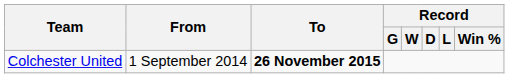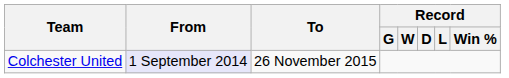(188, 61) no background -> (188, 61) lavender background
(317, 61) bold -> (315, 61) normal
